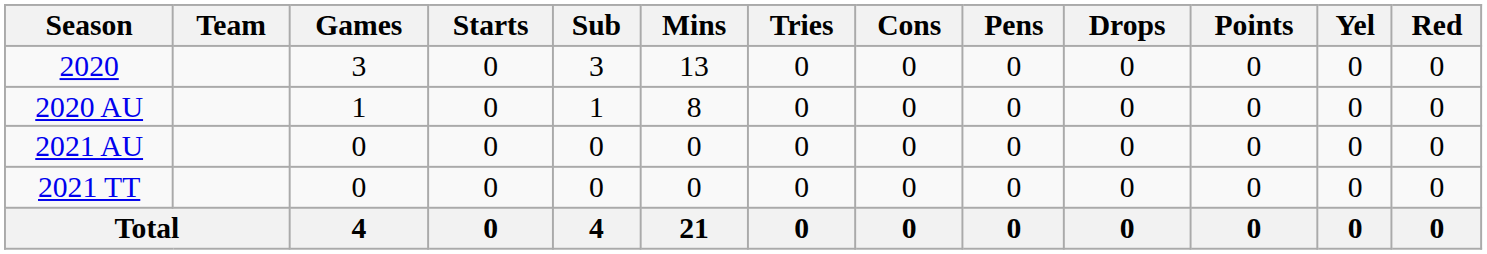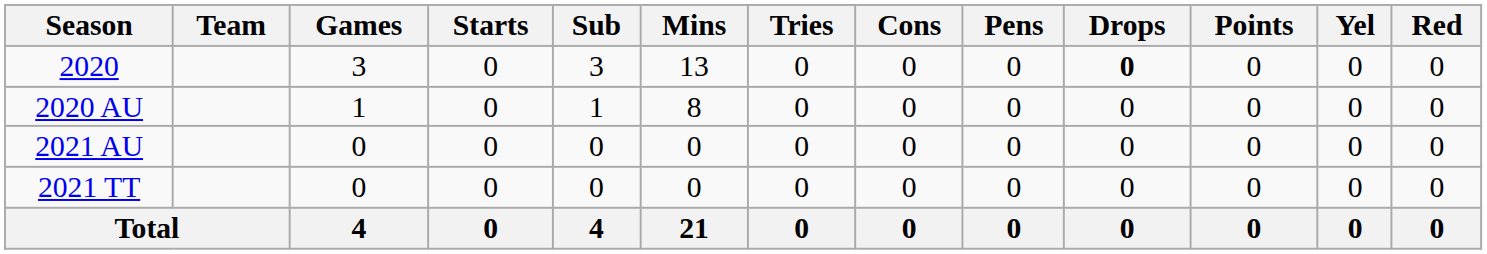(1127, 65) normal -> (1127, 65) bold
